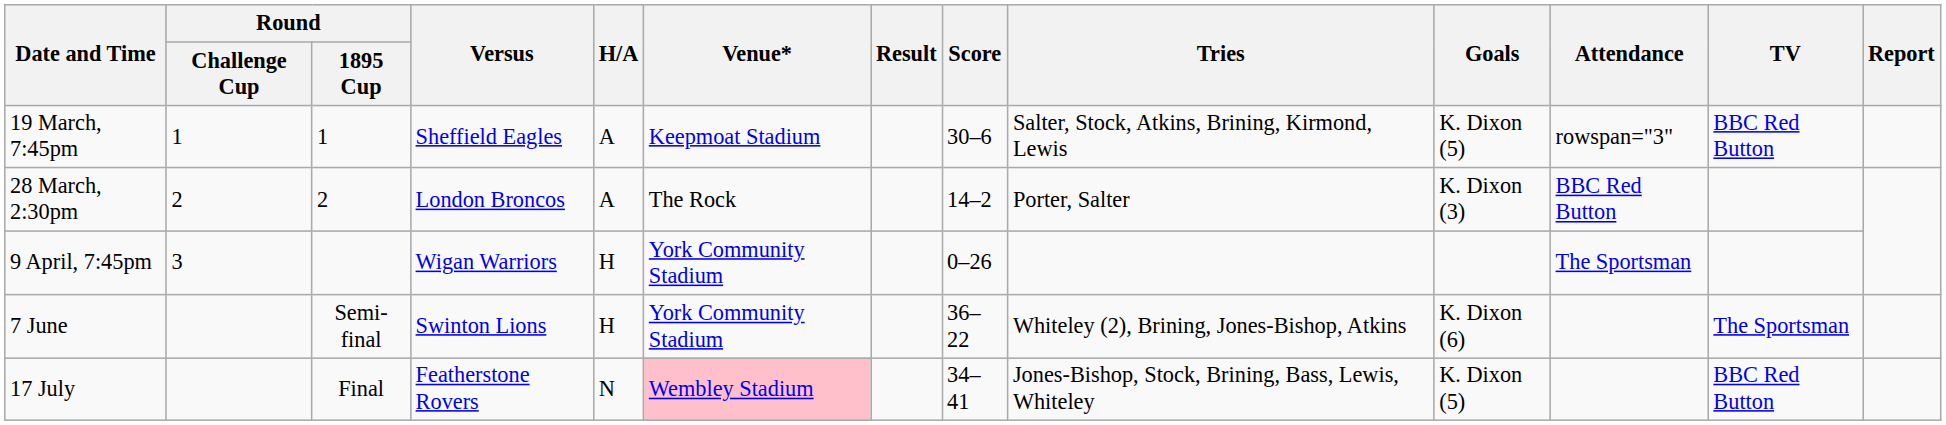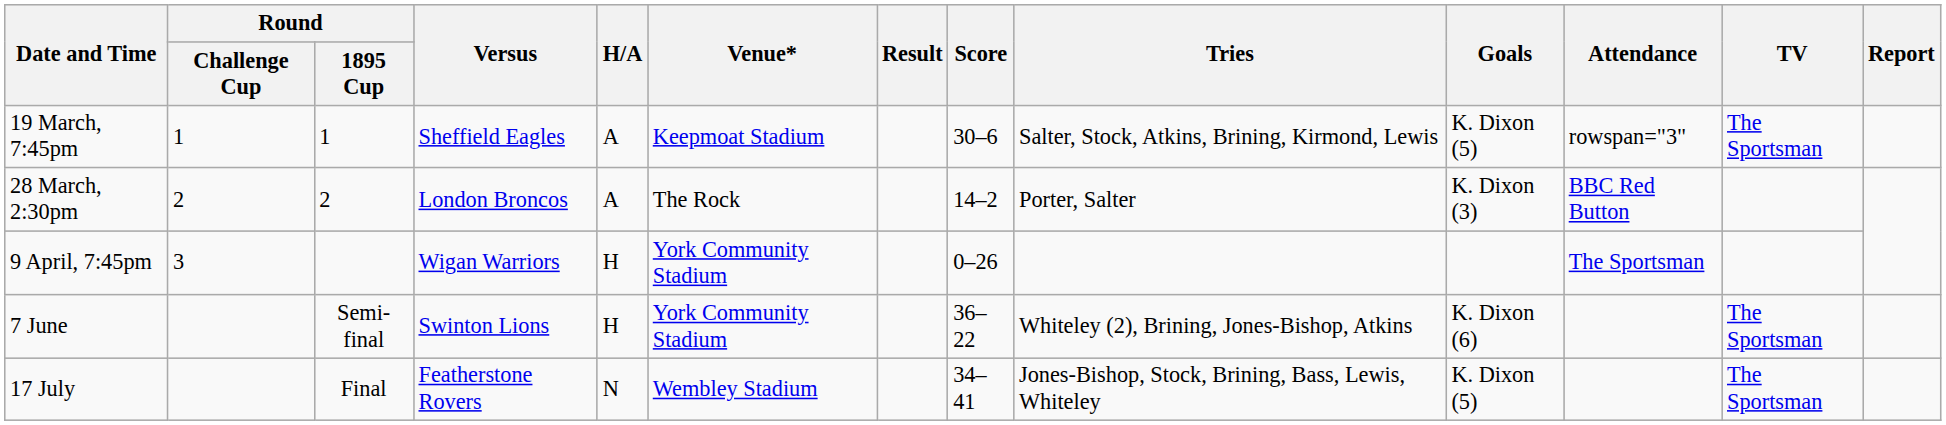(1756, 136) BBC Red Button -> (1775, 136) The Sportsman
(731, 389) pink background -> (735, 389) no background
(1756, 389) BBC Red Button -> (1775, 389) The Sportsman
